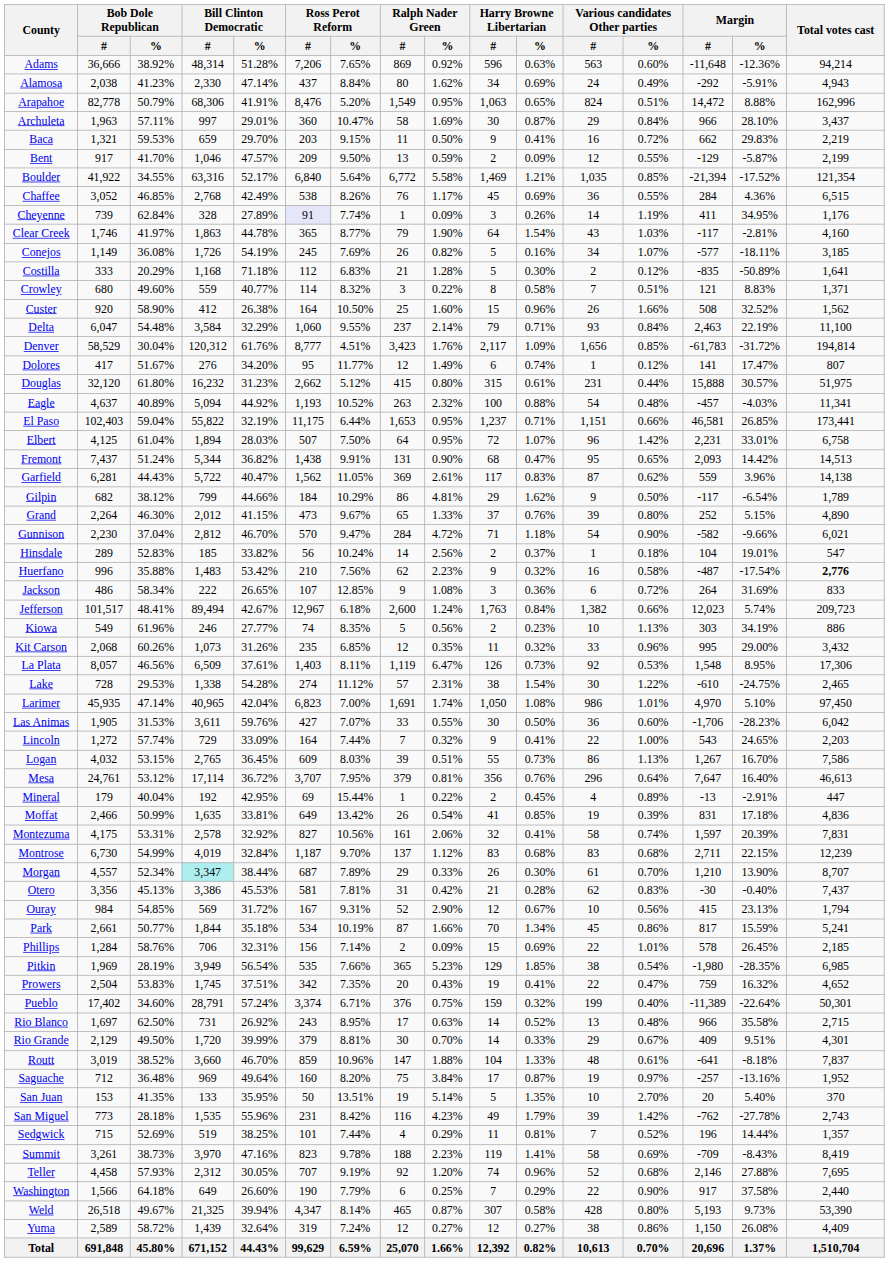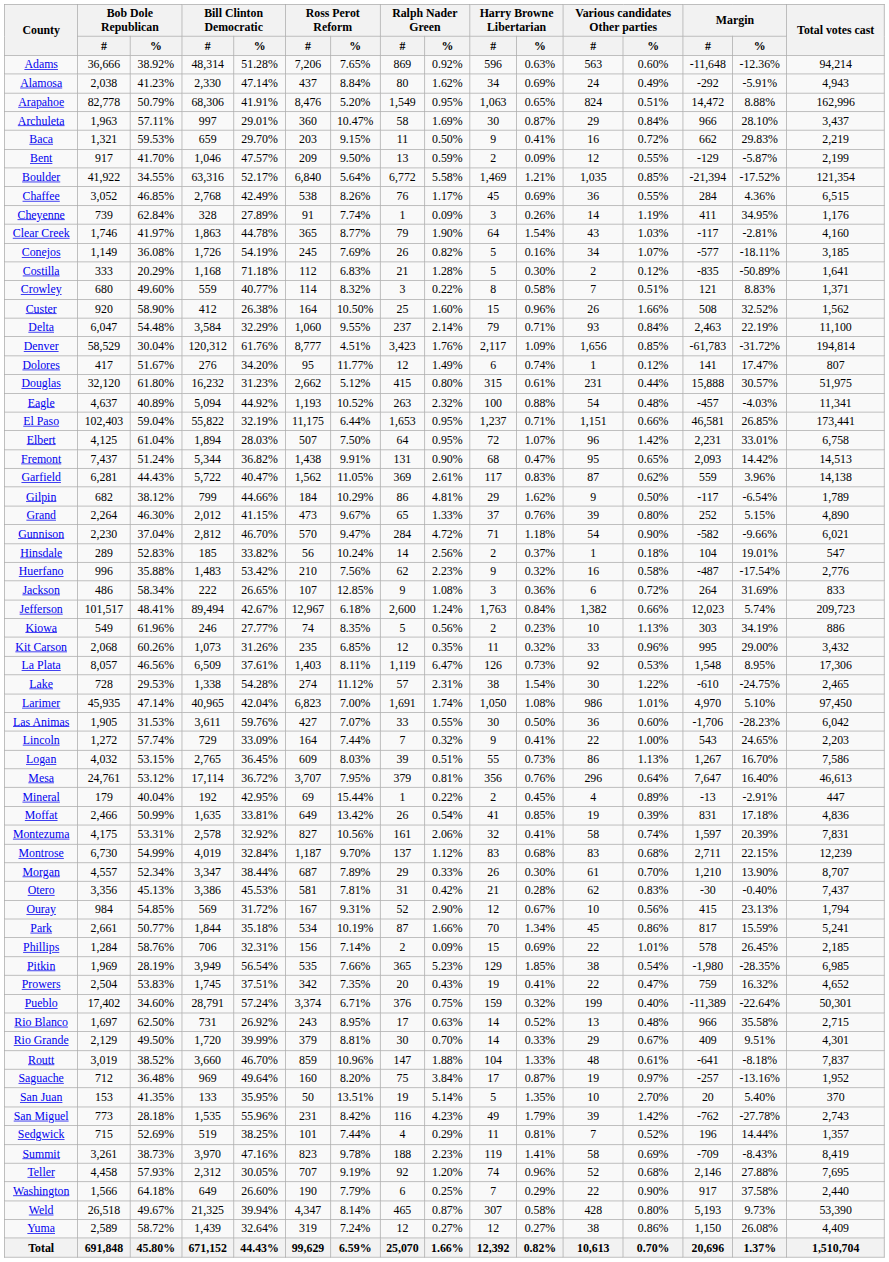(308, 214) lavender background -> (308, 214) no background
(836, 571) bold -> (836, 571) normal
(208, 872) paleturquoise background -> (208, 872) no background
